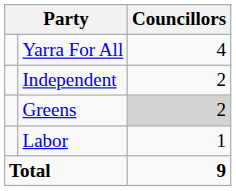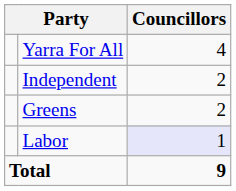(221, 110) lightgrey background -> (221, 110) no background
(221, 140) no background -> (221, 140) lavender background
